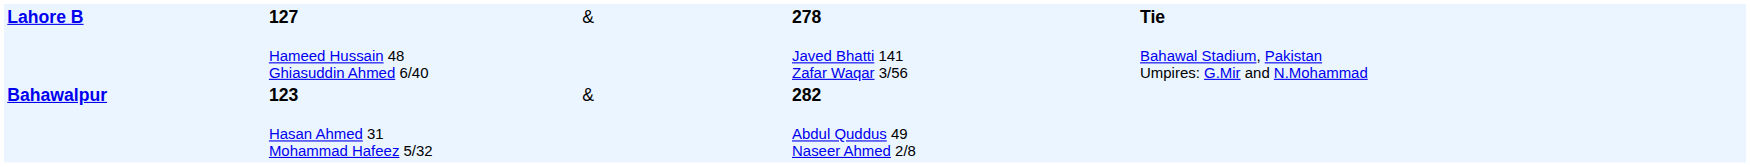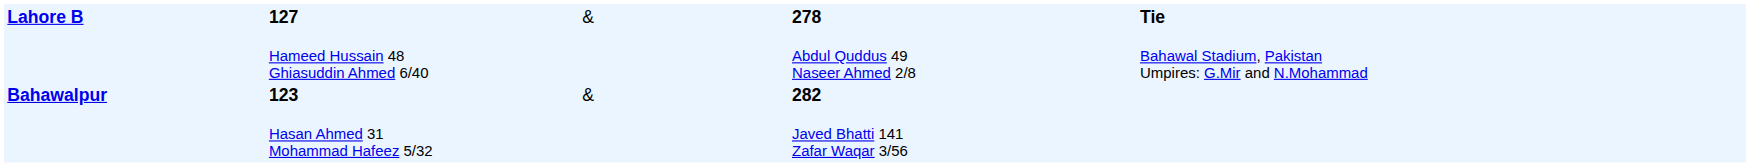(850, 64) Javed Bhatti 141 Zafar Waqar 3/56 -> (854, 64) Abdul Quddus 49 Naseer Ahmed 2/8
(854, 143) Abdul Quddus 49 Naseer Ahmed 2/8 -> (850, 143) Javed Bhatti 141 Zafar Waqar 3/56
